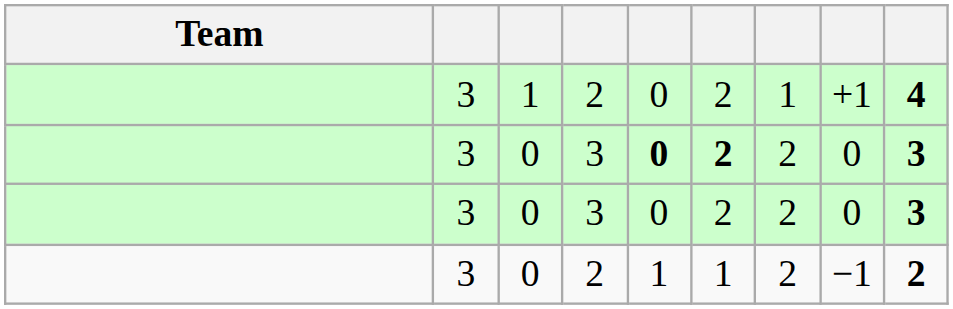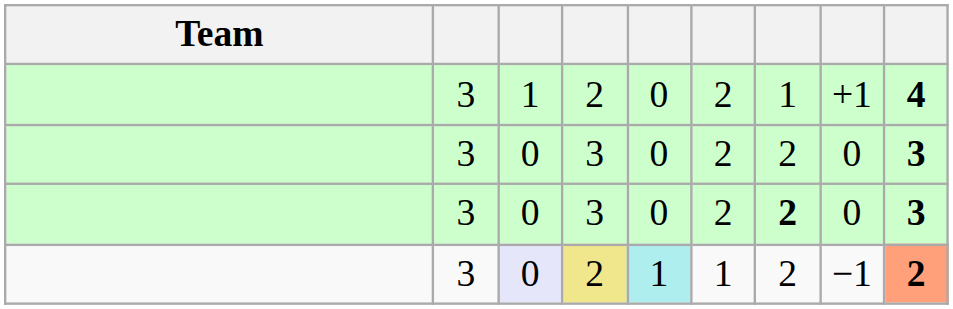(659, 153) bold -> (659, 153) normal
(723, 153) bold -> (723, 153) normal
(788, 213) normal -> (788, 213) bold
(530, 272) no background -> (530, 272) lavender background
(595, 272) no background -> (595, 272) khaki background
(659, 272) no background -> (659, 272) paleturquoise background
(916, 272) no background -> (916, 272) lightsalmon background
